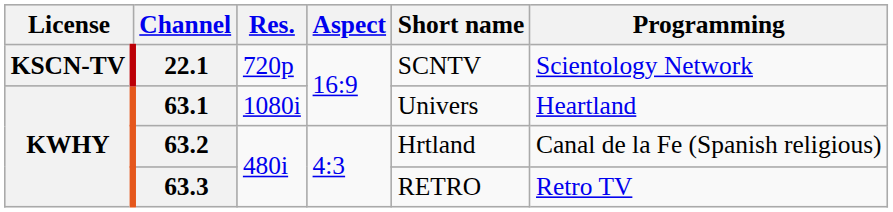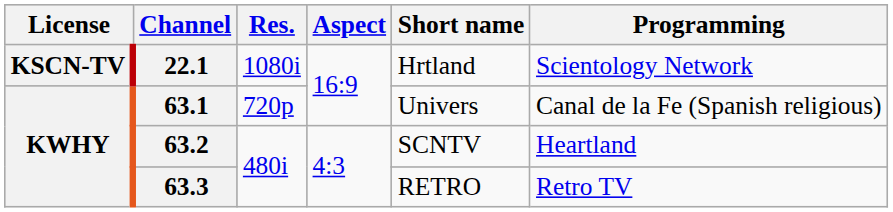(268, 65) 720p -> (272, 65) 1080i
(439, 65) SCNTV -> (437, 65) Hrtland
(272, 105) 1080i -> (268, 105) 720p
(586, 105) Heartland -> (709, 105) Canal de la Fe (Spanish religious)
(437, 145) Hrtland -> (439, 145) SCNTV
(709, 145) Canal de la Fe (Spanish religious) -> (586, 145) Heartland
